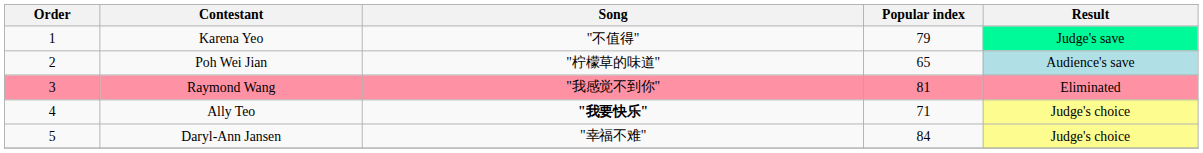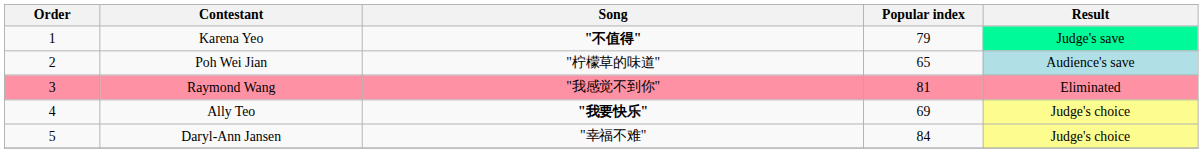(613, 38) normal -> (613, 38) bold
(923, 111) 71 -> (923, 111) 69
